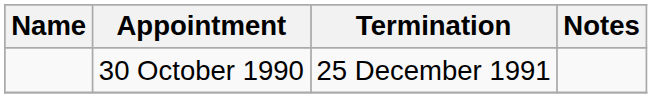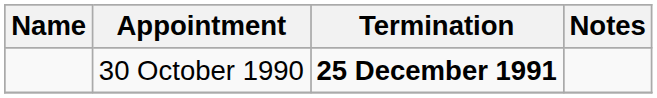(434, 69) normal -> (437, 69) bold
